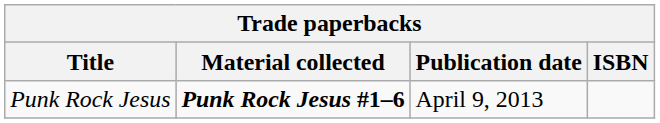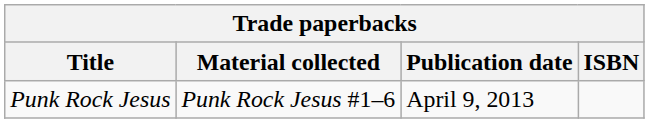(293, 99) bold -> (288, 99) normal
